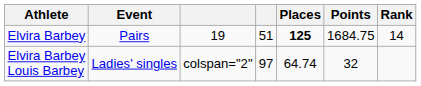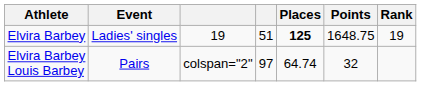(134, 36) Pairs -> (134, 36) Ladies' singles
(351, 36) 1684.75 -> (351, 36) 1648.75
(397, 36) 14 -> (397, 36) 19
(134, 64) Ladies' singles -> (134, 64) Pairs
